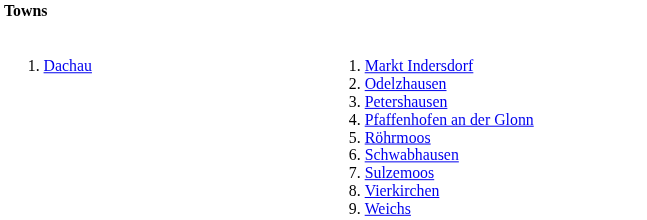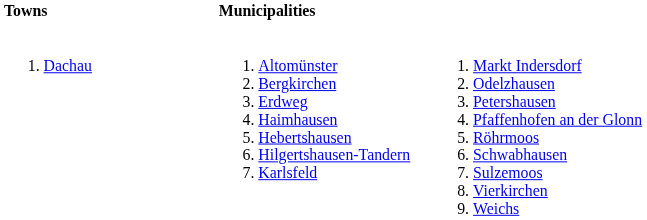+ column: (267, 10)
